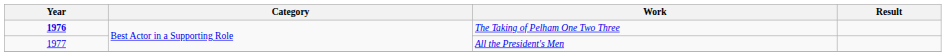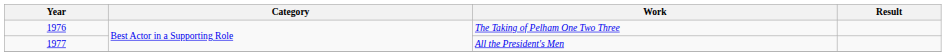(56, 28) bold -> (56, 28) normal
